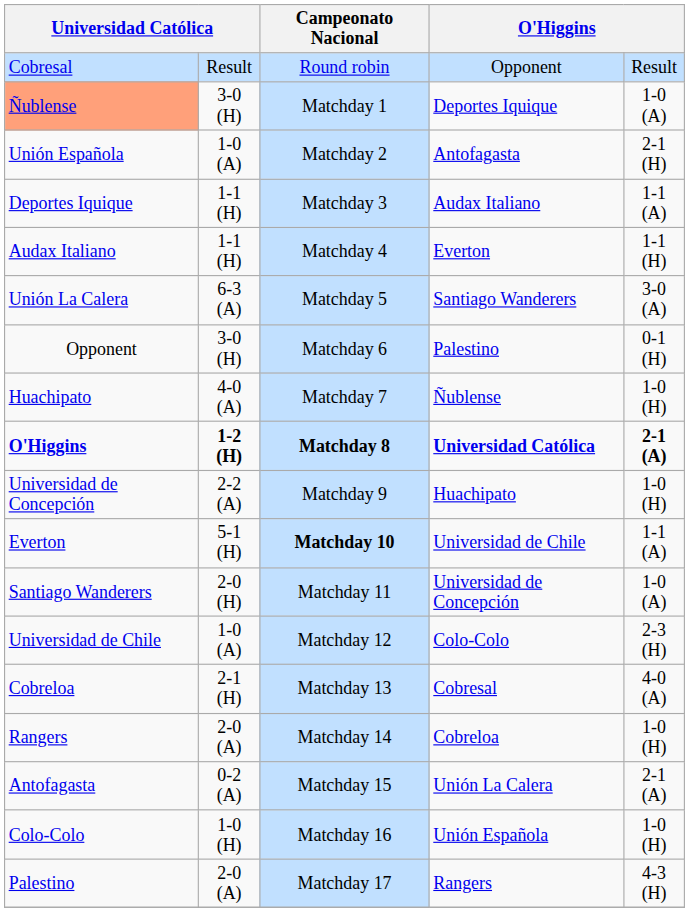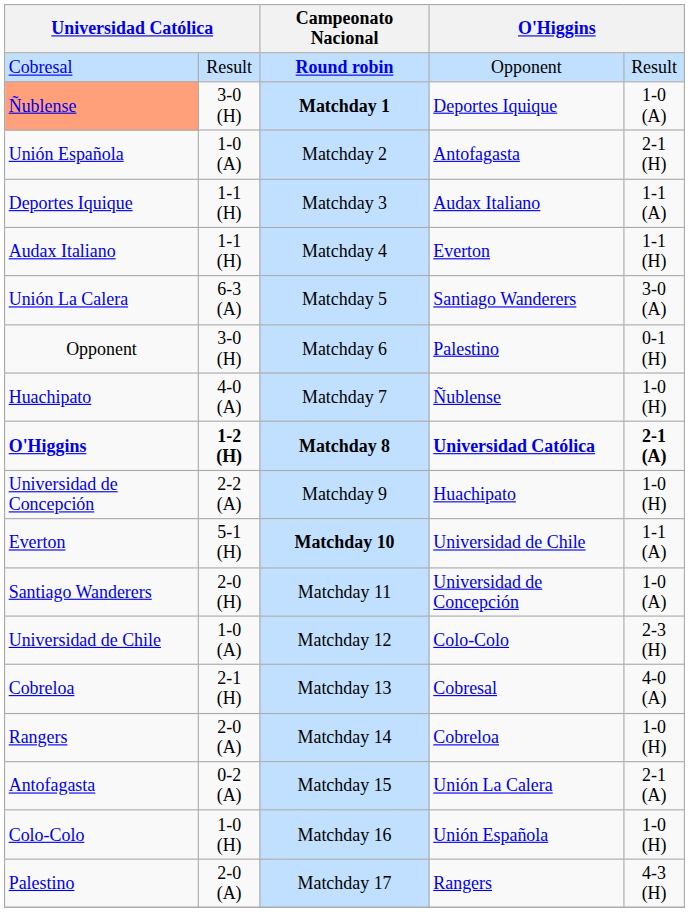(345, 67) normal -> (345, 67) bold
(345, 105) normal -> (345, 105) bold
